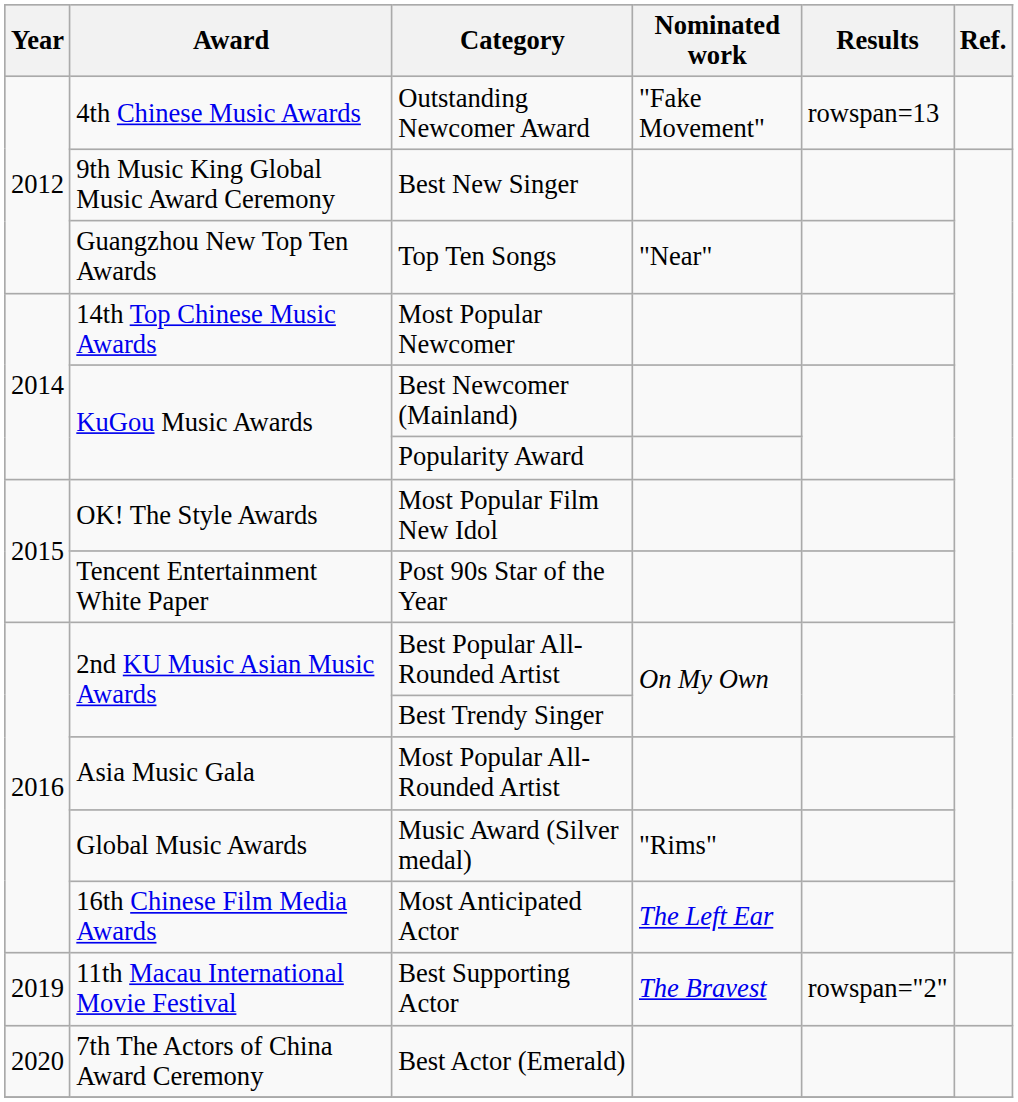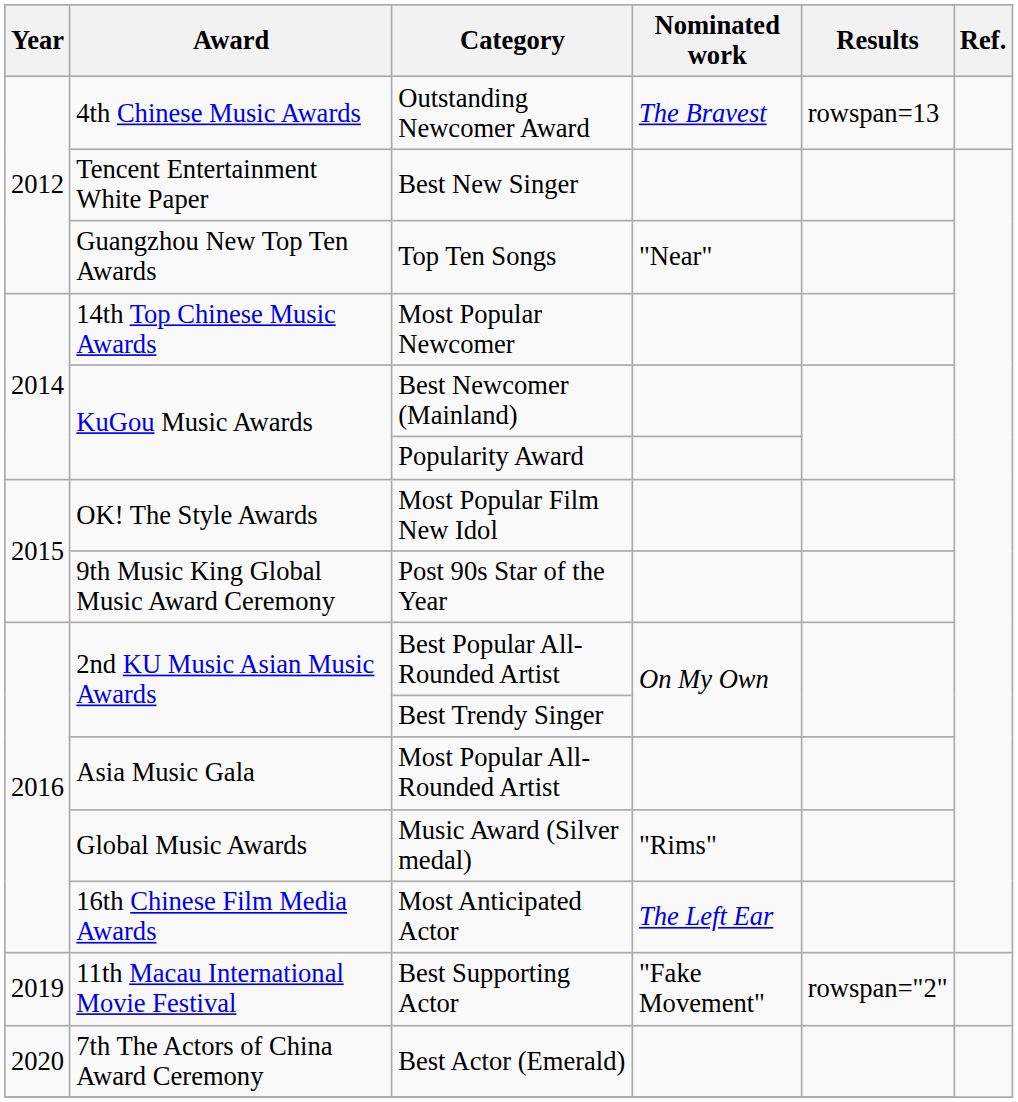(702, 112) "Fake Movement" -> (703, 112) The Bravest
(206, 184) 9th Music King Global Music Award Ceremony -> (197, 184) Tencent Entertainment White Paper
(197, 586) Tencent Entertainment White Paper -> (206, 586) 9th Music King Global Music Award Ceremony
(703, 988) The Bravest -> (702, 988) "Fake Movement"
